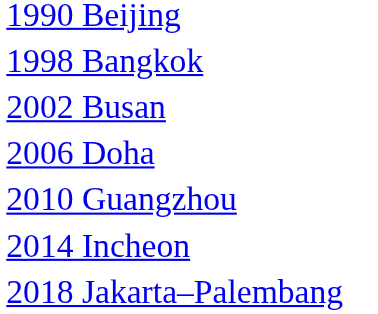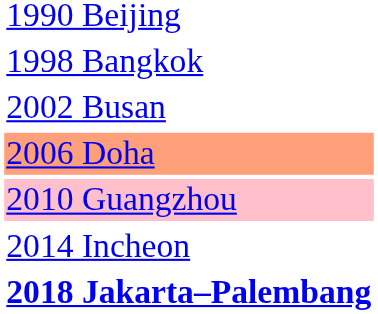(80, 153) no background -> (80, 153) lightsalmon background
(122, 199) no background -> (122, 199) pink background
(175, 291) normal -> (189, 291) bold
